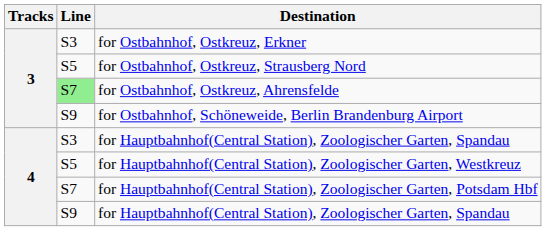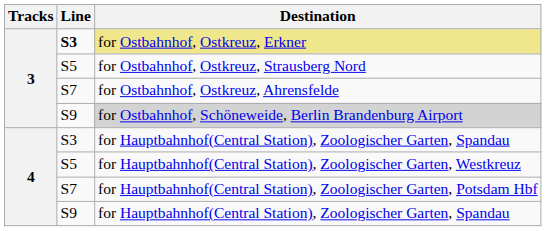(69, 41) normal -> (69, 41) bold
(202, 41) no background -> (202, 41) khaki background
(69, 90) lightgreen background -> (69, 90) no background
(280, 115) no background -> (280, 115) lightgrey background
